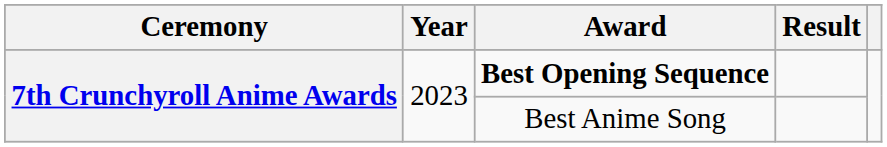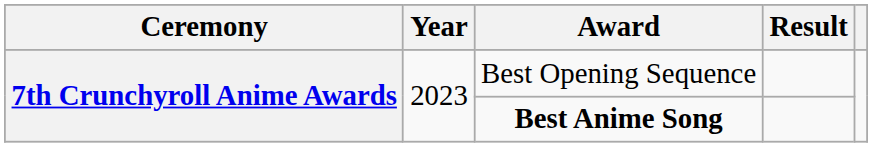(625, 73) bold -> (619, 73) normal
(625, 118) normal -> (619, 118) bold
